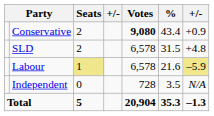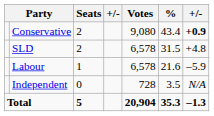(143, 31) bold -> (143, 31) normal
(196, 31) normal -> (196, 31) bold
(79, 66) khaki background -> (79, 66) no background
(196, 66) khaki background -> (196, 66) no background
